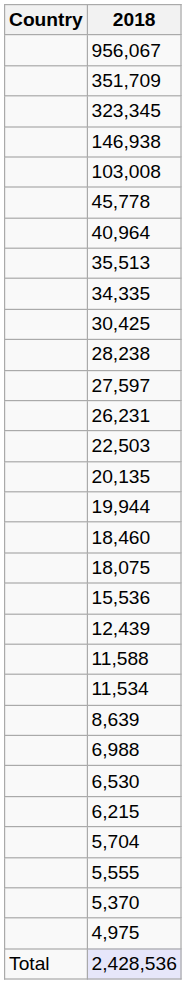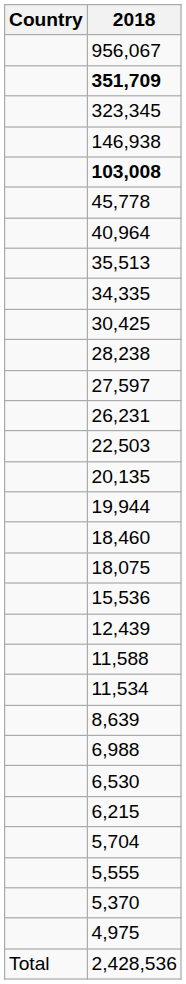(126, 80) normal -> (126, 80) bold
(126, 171) normal -> (126, 171) bold
(134, 963) lavender background -> (134, 963) no background
